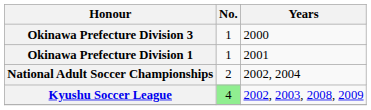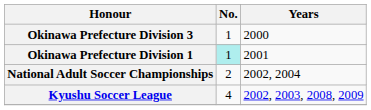(228, 54) no background -> (228, 54) paleturquoise background
(228, 94) lightgreen background -> (228, 94) no background
